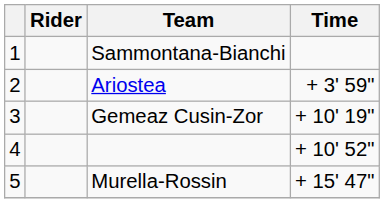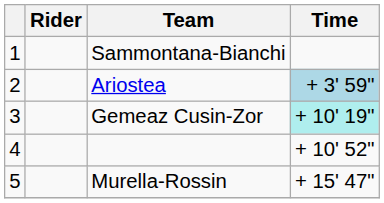(340, 85) no background -> (340, 85) lightblue background
(335, 117) no background -> (335, 117) paleturquoise background
